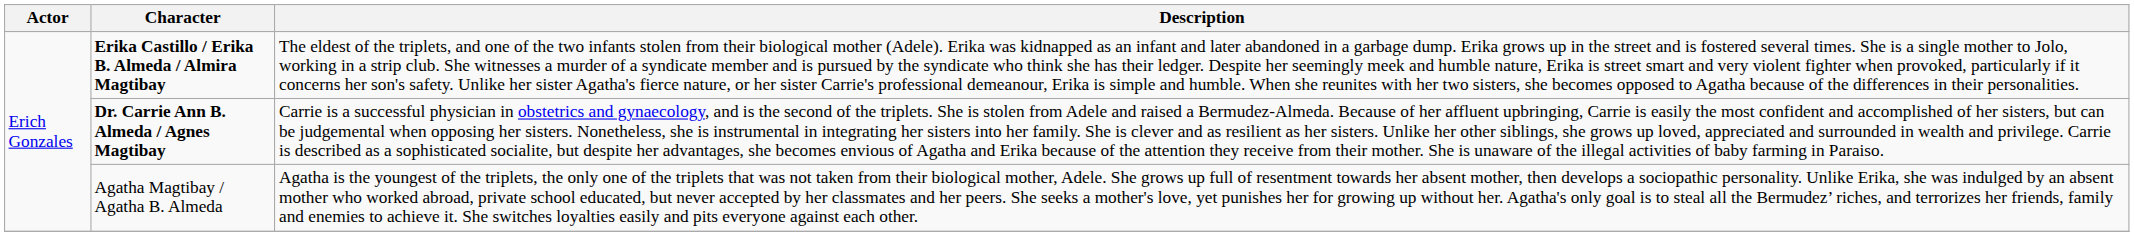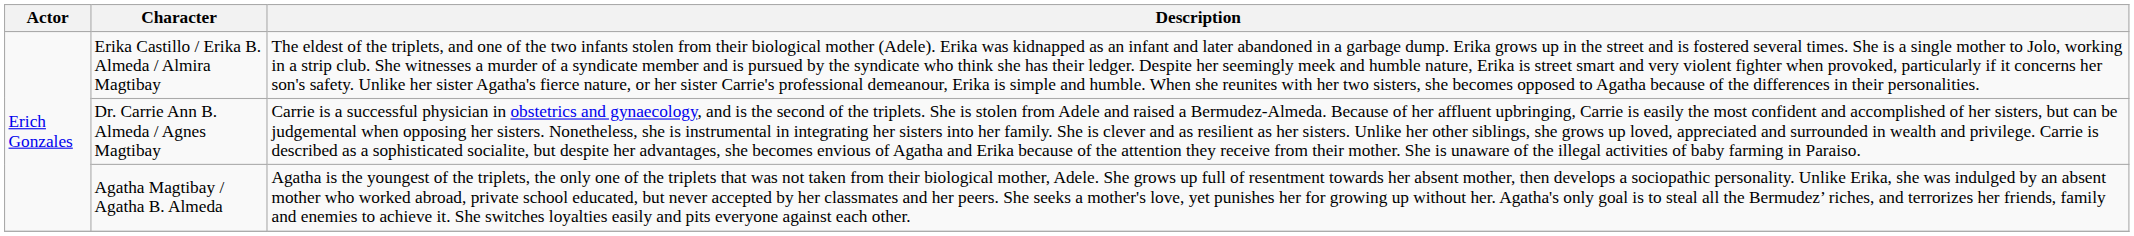(174, 65) bold -> (178, 65) normal
(160, 131) bold -> (156, 131) normal
